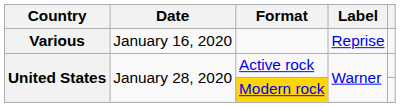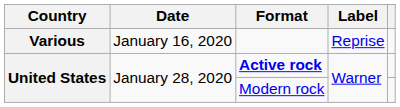(277, 65) normal -> (280, 65) bold
(282, 89) gold background -> (282, 89) no background
